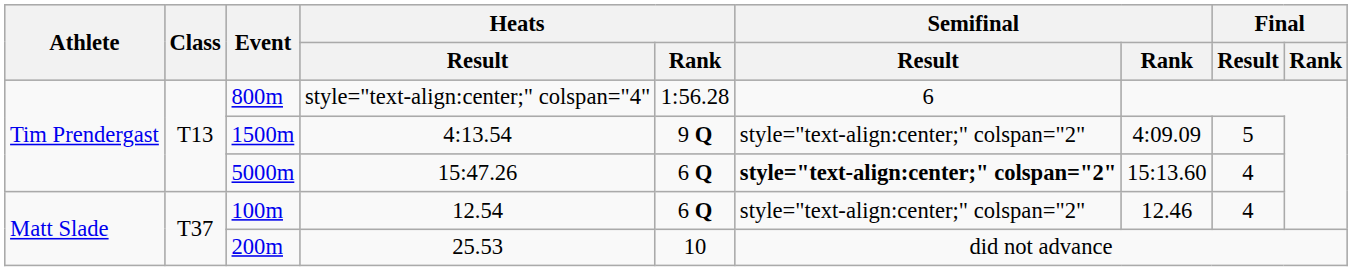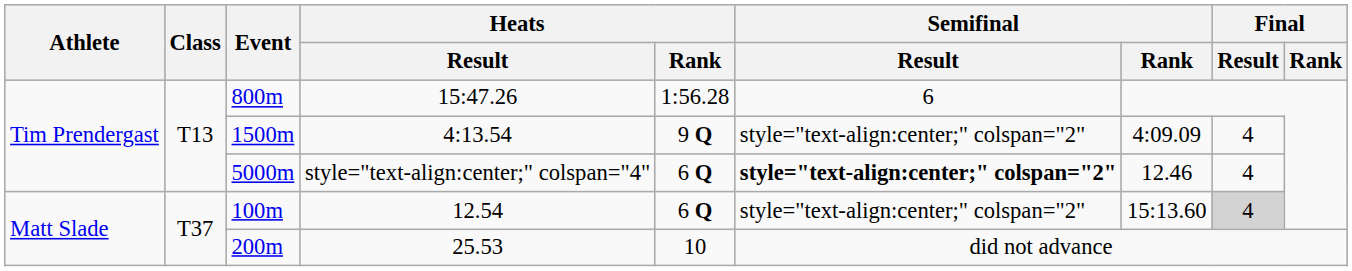(478, 98) style="text-align:center;" colspan="4" -> (478, 98) 15:47.26
(1248, 135) 5 -> (1248, 135) 4
(478, 172) 15:47.26 -> (478, 172) style="text-align:center;" colspan="4"
(1167, 172) 15:13.60 -> (1167, 172) 12.46
(1167, 209) 12.46 -> (1167, 209) 15:13.60
(1248, 209) no background -> (1248, 209) lightgrey background
